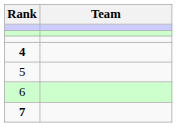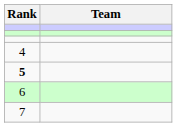(22, 52) bold -> (22, 52) normal
(22, 72) normal -> (22, 72) bold
(22, 112) bold -> (22, 112) normal
